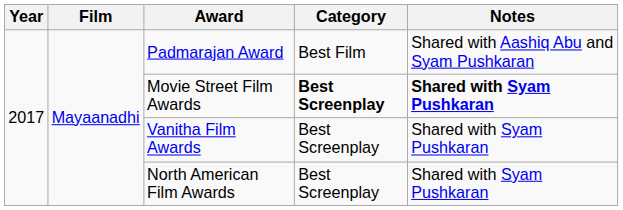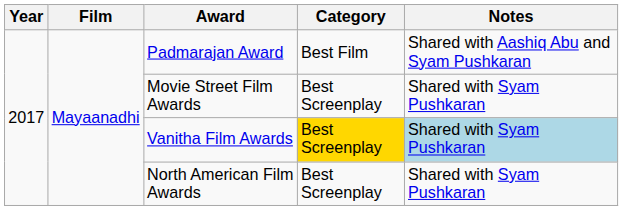(341, 95) bold -> (341, 95) normal
(481, 95) bold -> (474, 95) normal
(339, 139) no background -> (341, 139) gold background
(477, 139) no background -> (474, 139) lightblue background
